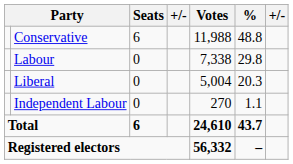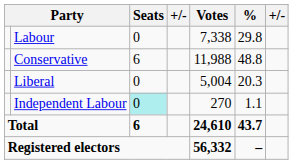rows swapped: (51, 37) <-> (34, 59)
(136, 103) no background -> (136, 103) paleturquoise background
